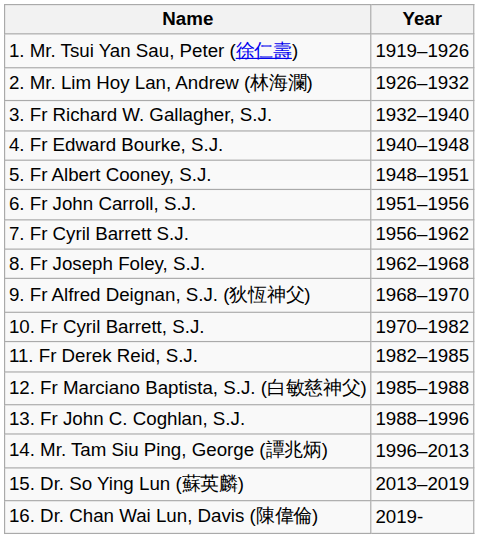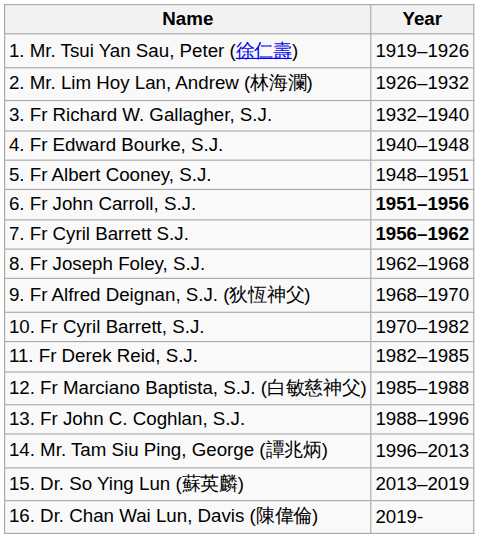(422, 204) normal -> (422, 204) bold
(422, 234) normal -> (422, 234) bold
